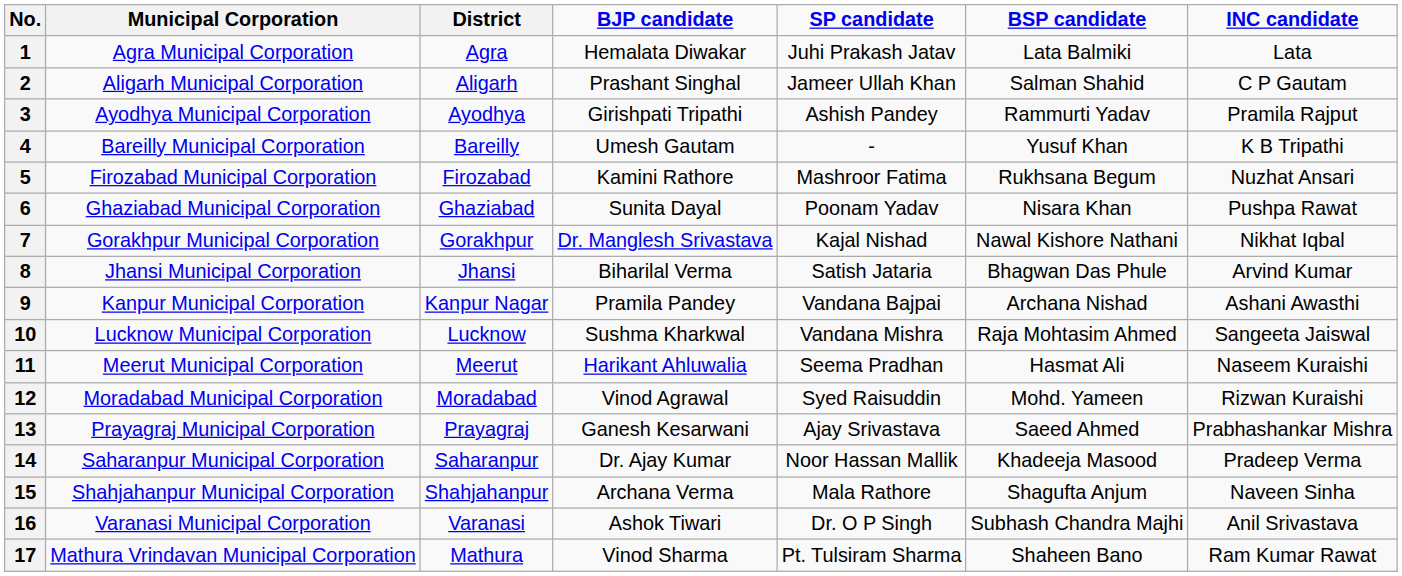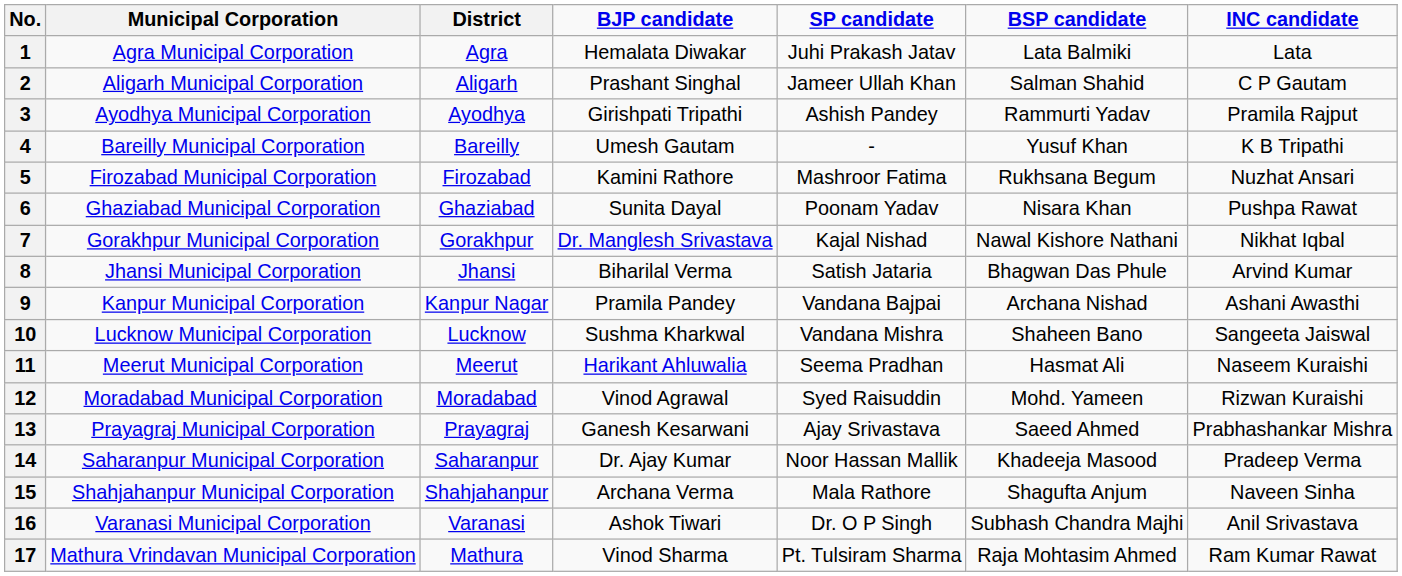(1077, 334) Raja Mohtasim Ahmed -> (1077, 334) Shaheen Bano
(1077, 555) Shaheen Bano -> (1077, 555) Raja Mohtasim Ahmed
